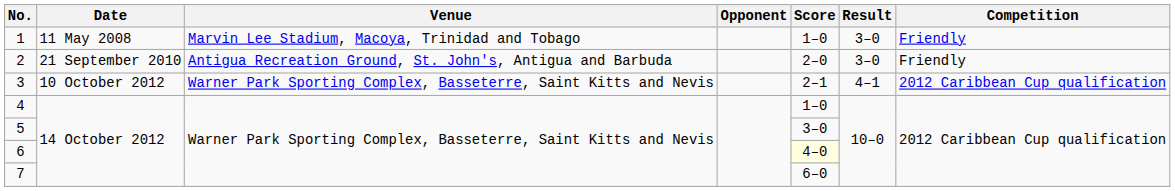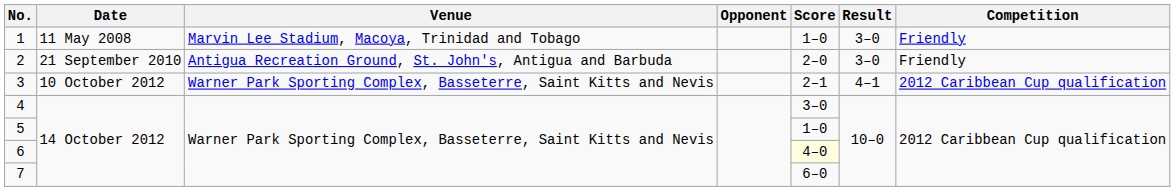(815, 107) 1–0 -> (815, 107) 3–0
(815, 129) 3–0 -> (815, 129) 1–0
